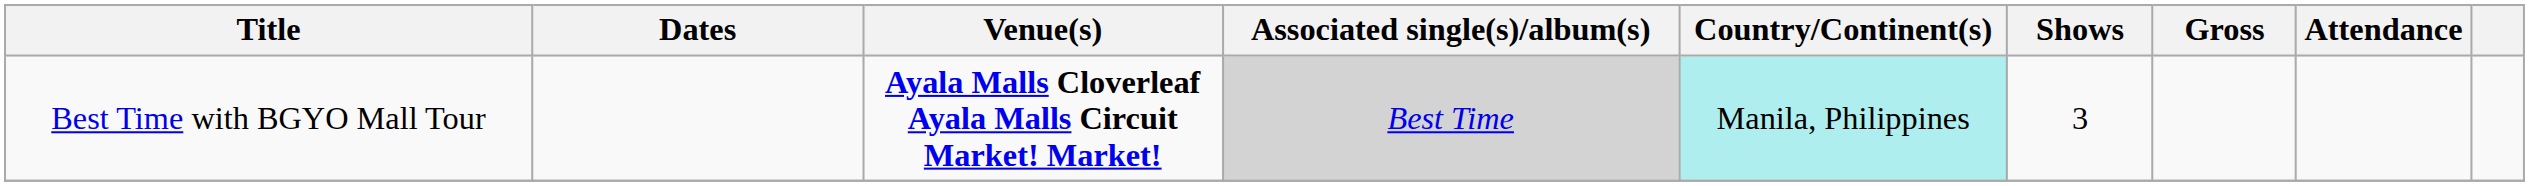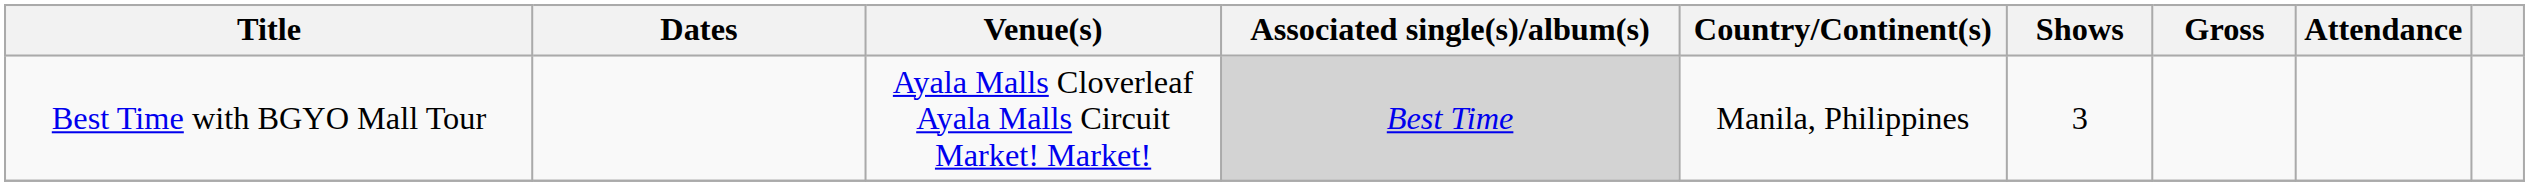(1043, 117) bold -> (1043, 117) normal
(1843, 117) paleturquoise background -> (1843, 117) no background
